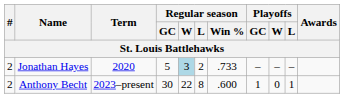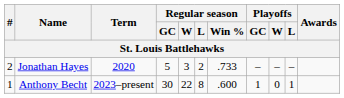(187, 66) lightblue background -> (187, 66) no background
(10, 84) 2 -> (10, 84) 1
